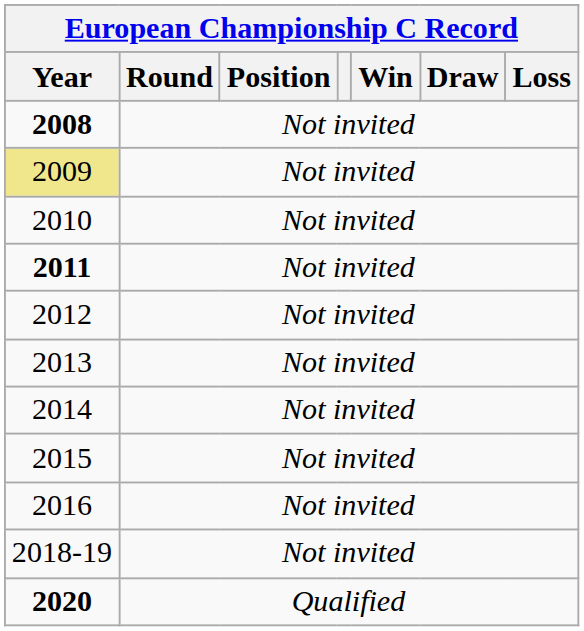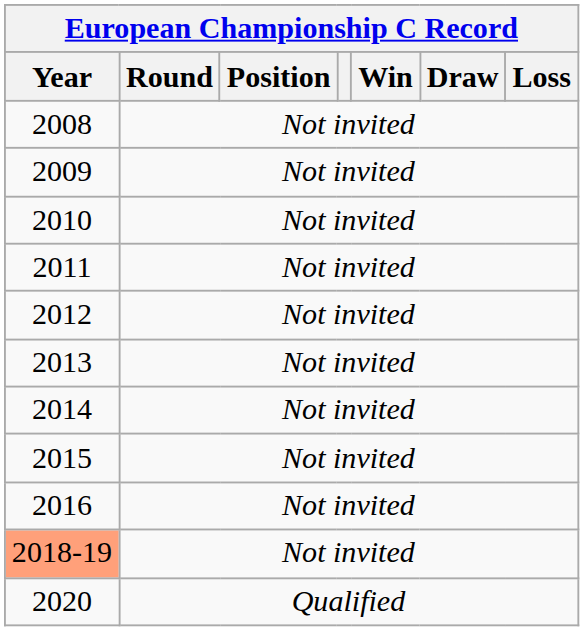(62, 123) bold -> (62, 123) normal
(62, 171) khaki background -> (62, 171) no background
(62, 266) bold -> (62, 266) normal
(62, 553) no background -> (62, 553) lightsalmon background
(62, 600) bold -> (62, 600) normal
